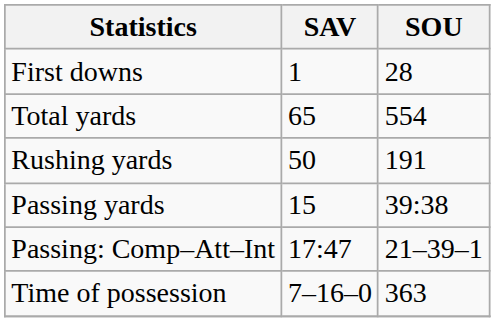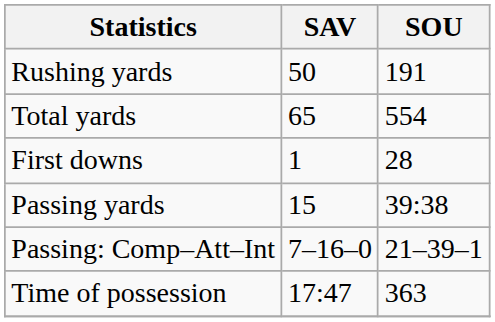rows swapped: (77, 71) <-> (92, 159)
(320, 248) 17:47 -> (330, 248) 7–16–0
(330, 293) 7–16–0 -> (320, 293) 17:47
